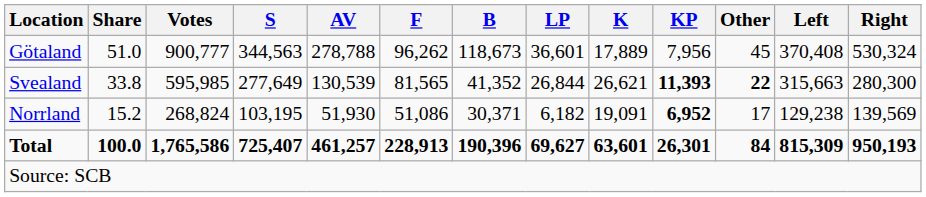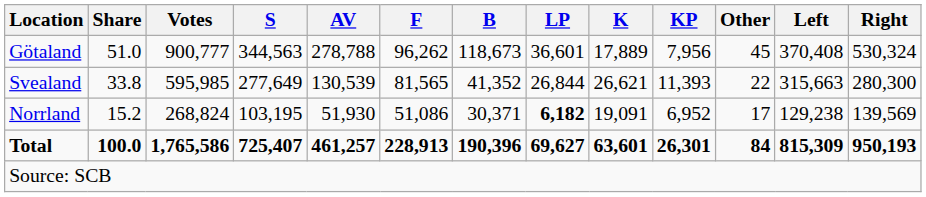(684, 82) bold -> (684, 82) normal
(760, 82) bold -> (760, 82) normal
(562, 113) normal -> (562, 113) bold
(689, 113) bold -> (689, 113) normal
